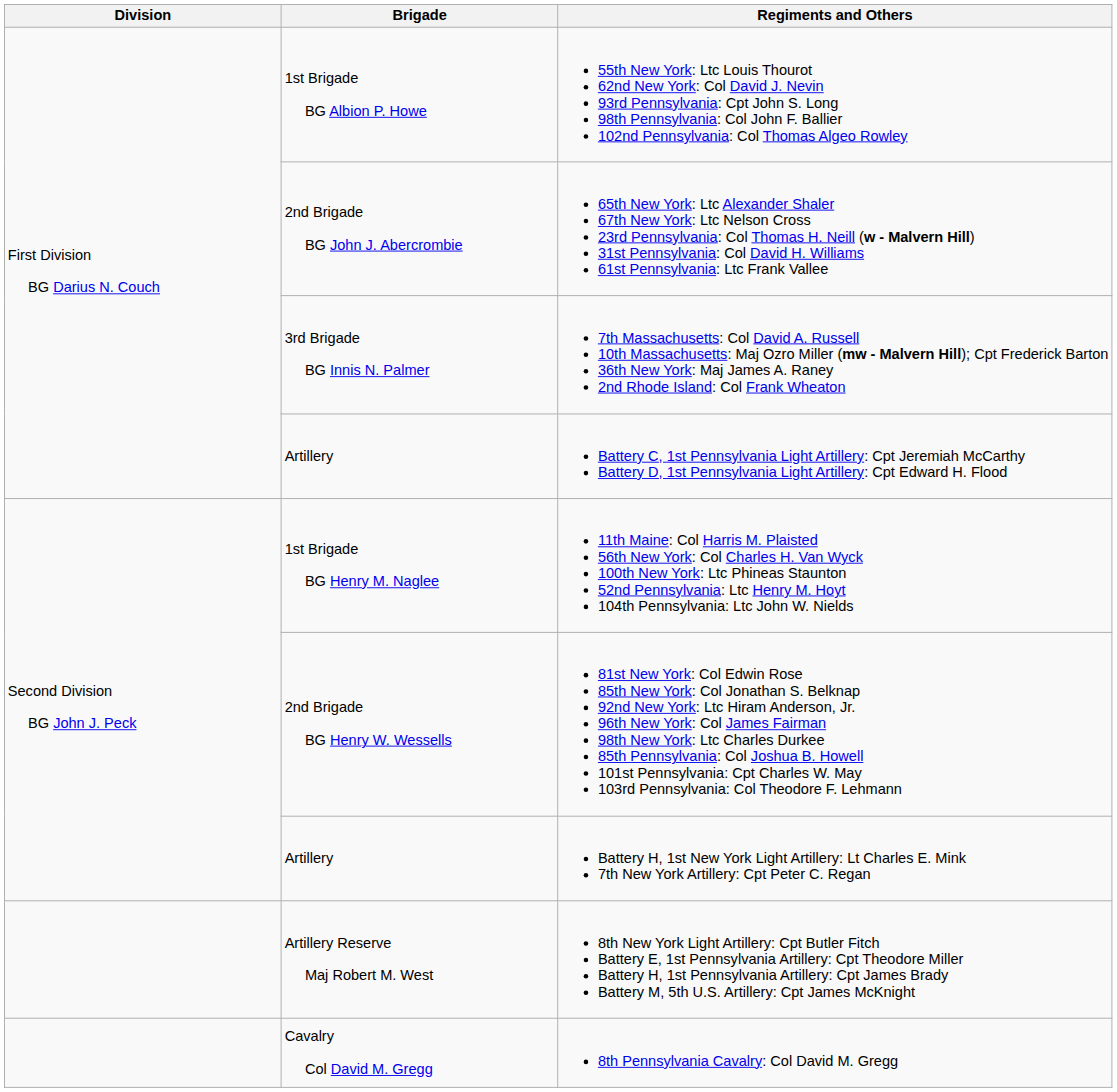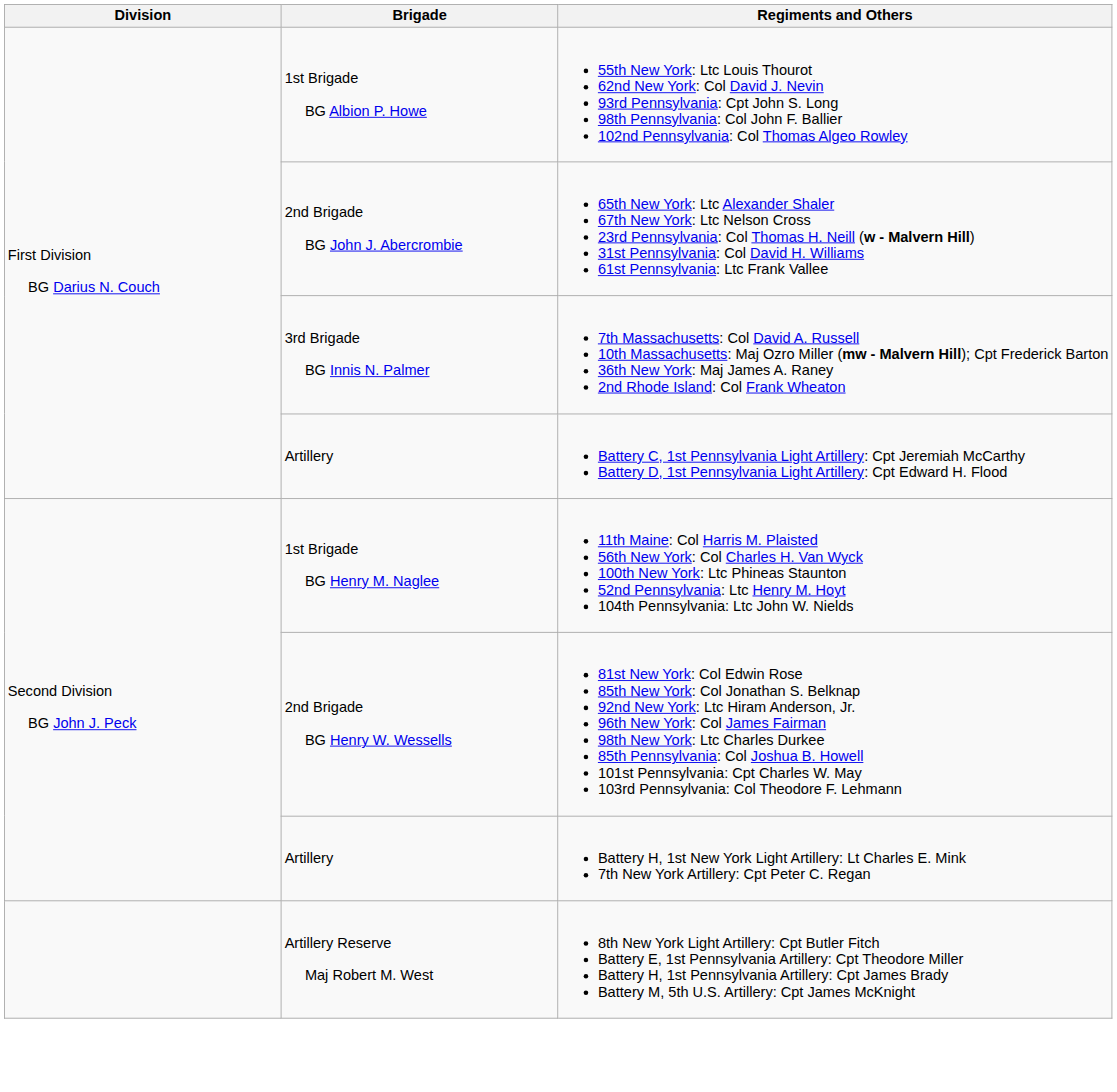- row: (835, 1061)
